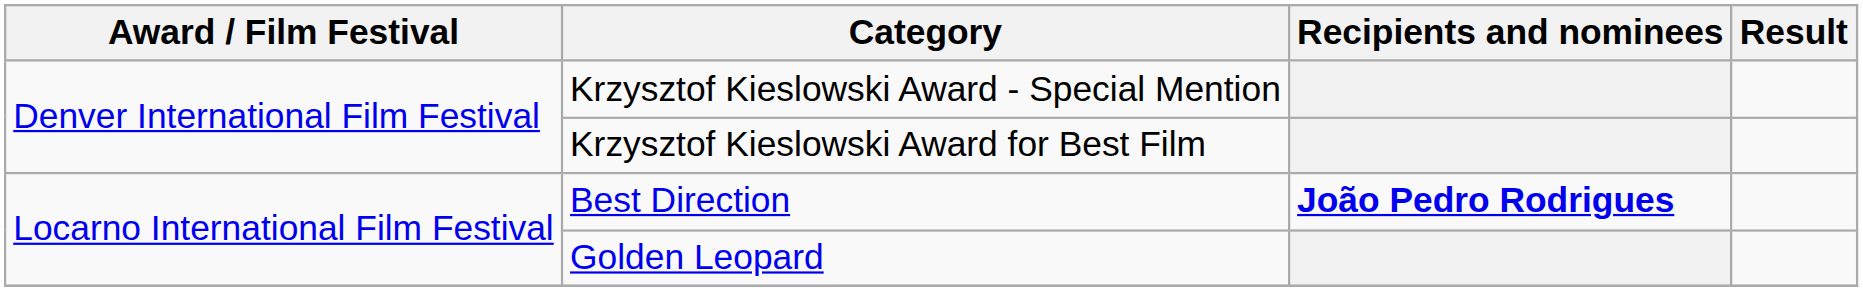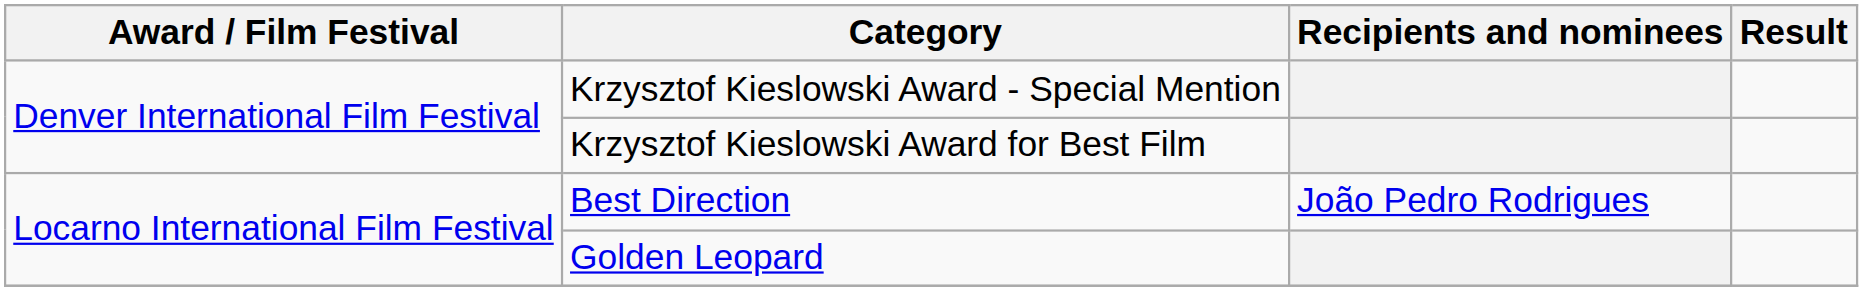(1486, 200) bold -> (1473, 200) normal
